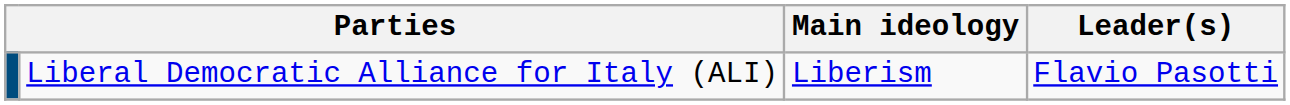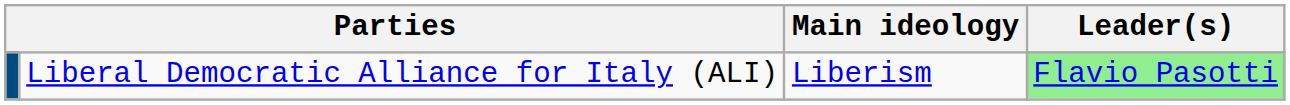(1156, 76) no background -> (1156, 76) lightgreen background
